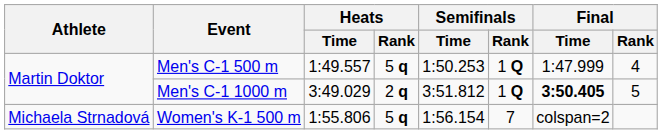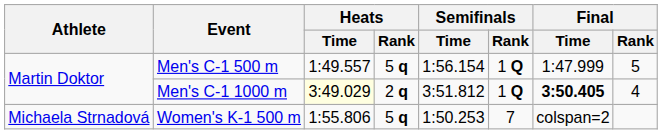(453, 67) 1:50.253 -> (453, 67) 1:56.154
(635, 67) 4 -> (635, 67) 5
(339, 92) no background -> (339, 92) lightyellow background
(635, 92) 5 -> (635, 92) 4
(453, 117) 1:56.154 -> (453, 117) 1:50.253
